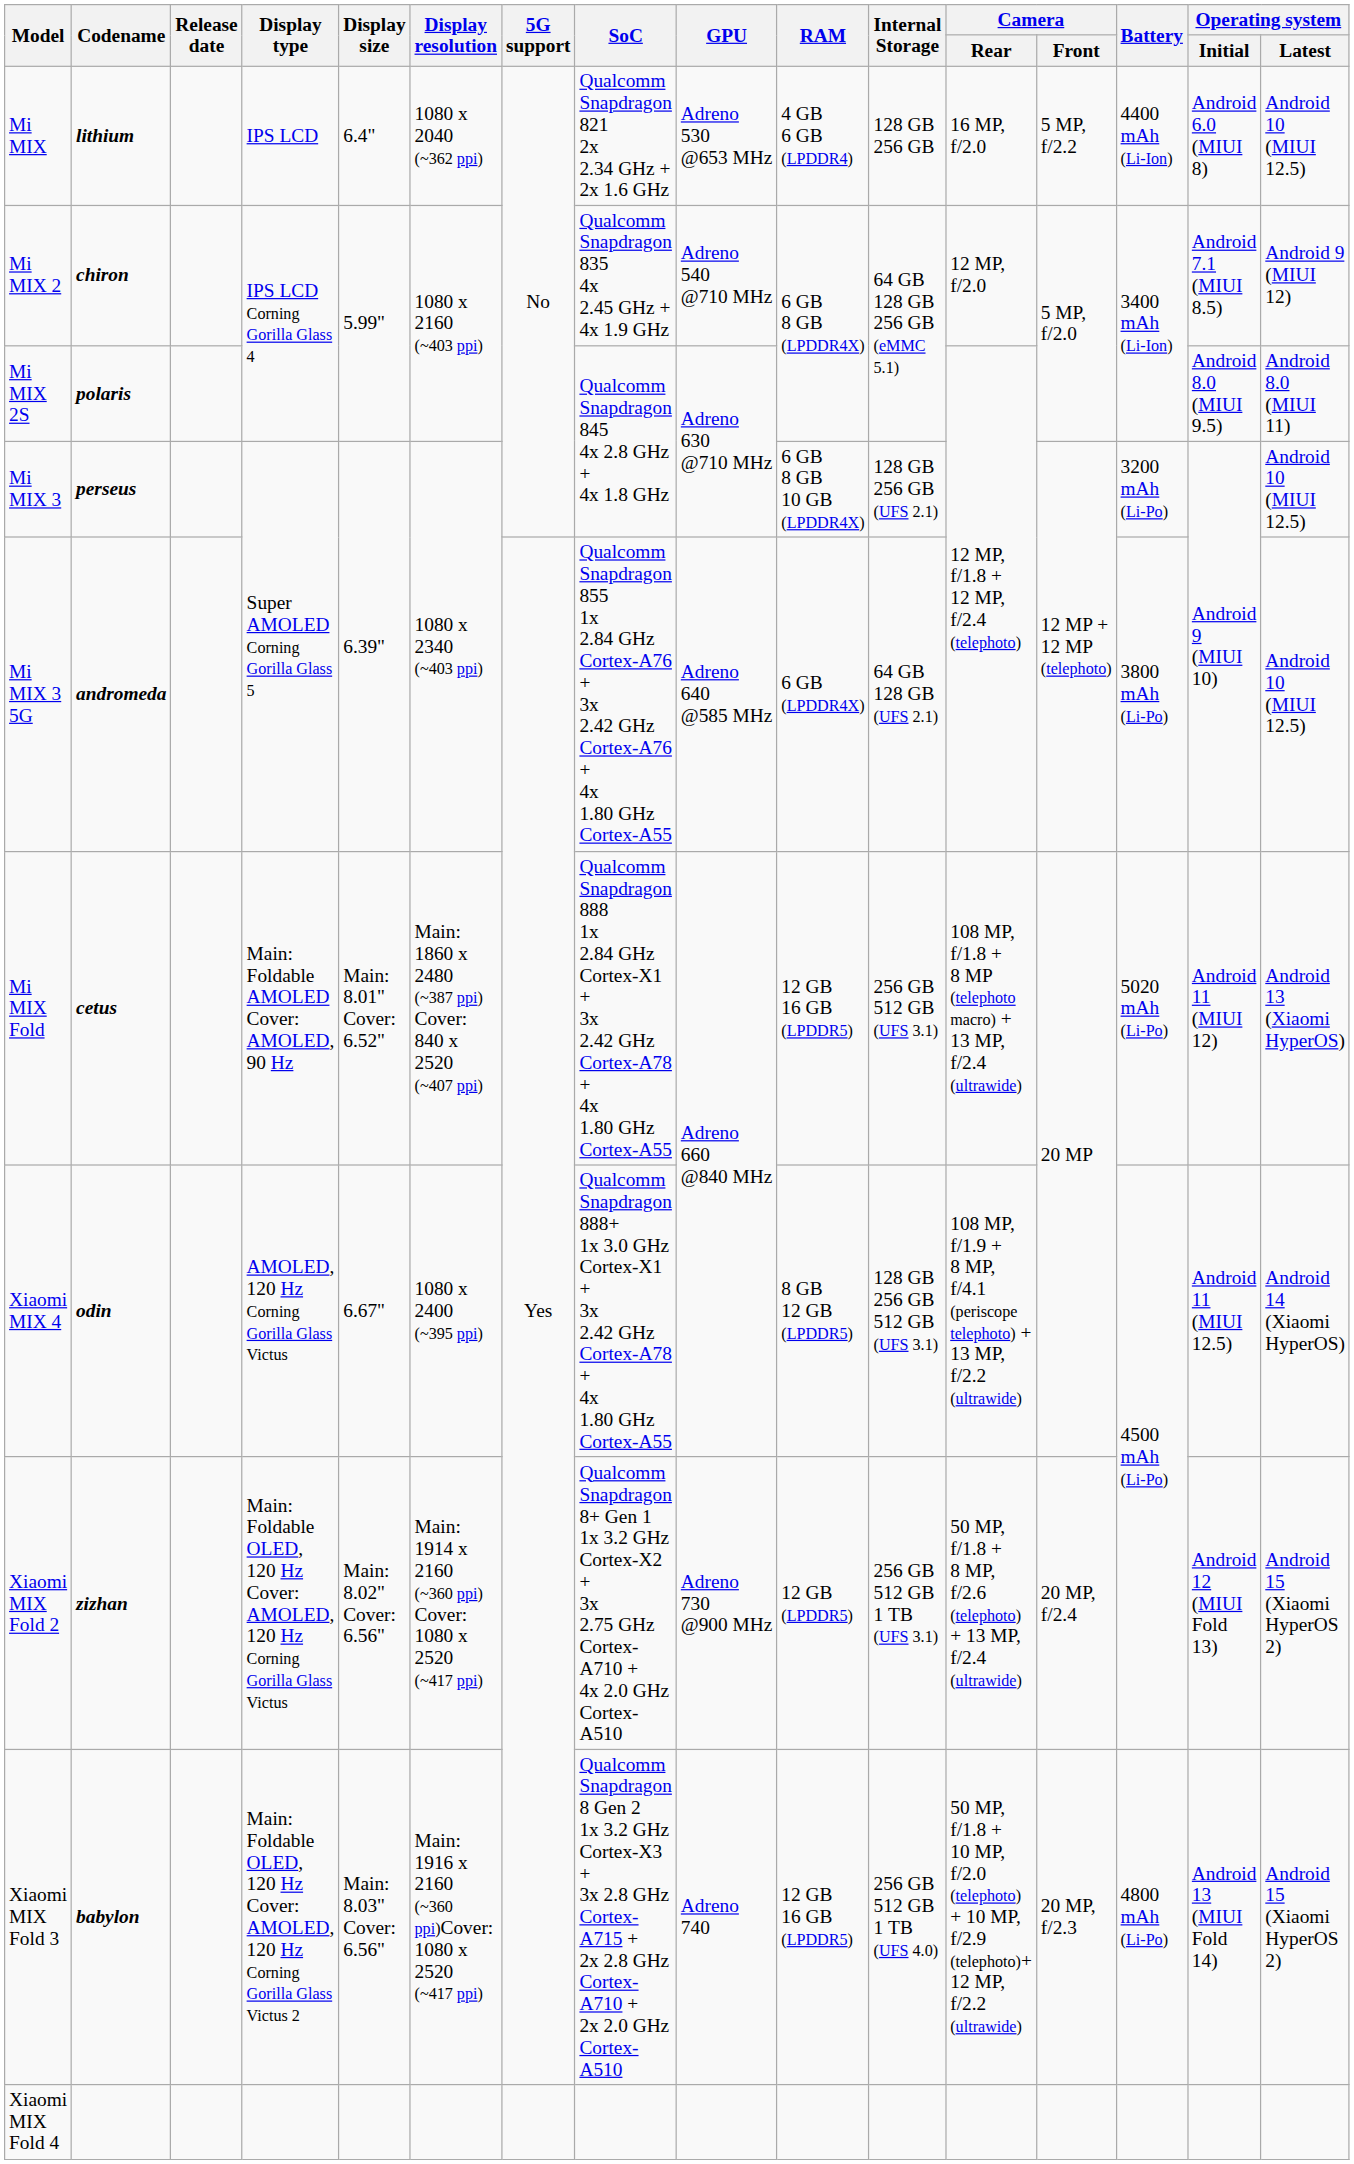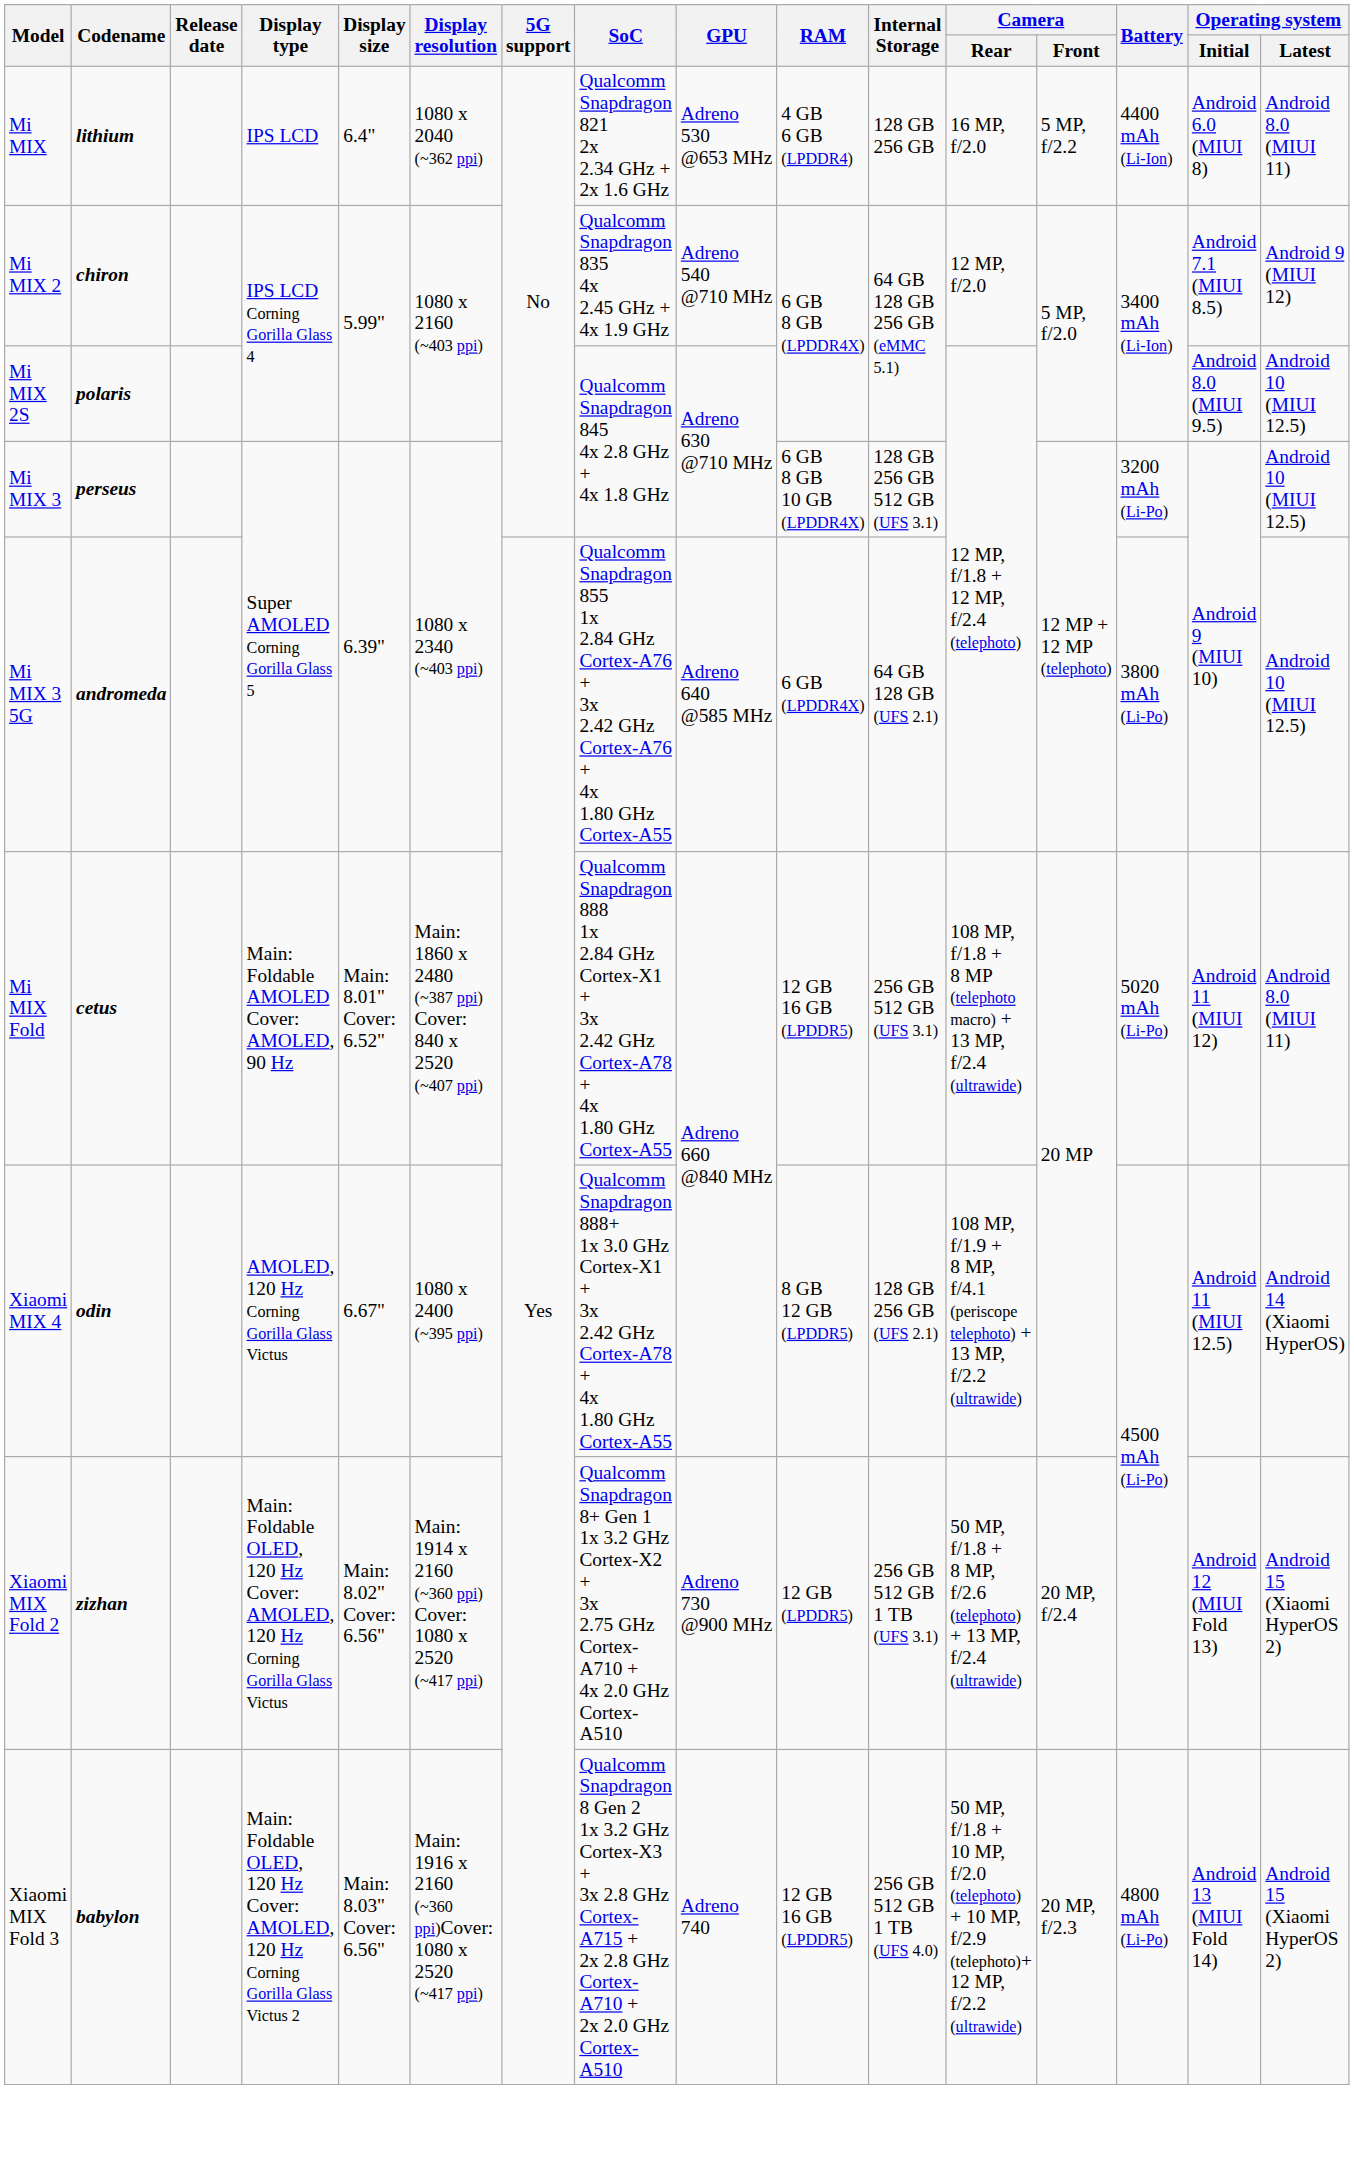(1298, 135) Android 10 (MIUI 12.5) -> (1298, 135) Android 8.0 (MIUI 11)
(1298, 393) Android 8.0 (MIUI 11) -> (1298, 393) Android 10 (MIUI 12.5)
(906, 489) 128 GB 256 GB (UFS 2.1) -> (906, 489) 128 GB 256 GB 512 GB (UFS 3.1)
(1305, 1007) Android 13 (Xiaomi HyperOS) -> (1298, 1007) Android 8.0 (MIUI 11)
(906, 1310) 128 GB 256 GB 512 GB (UFS 3.1) -> (906, 1310) 128 GB 256 GB (UFS 2.1)
- row: (38, 2121)
